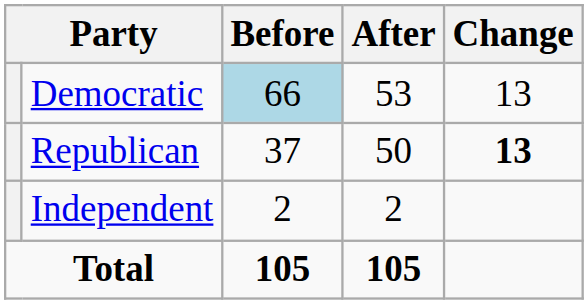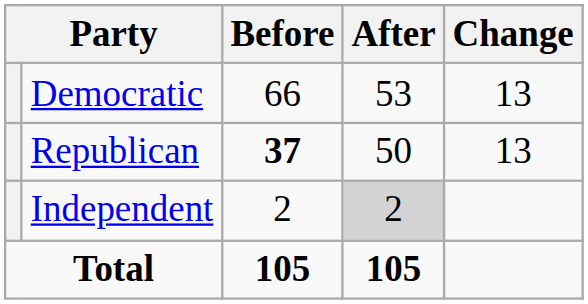(282, 92) lightblue background -> (282, 92) no background
(282, 151) normal -> (282, 151) bold
(513, 151) bold -> (513, 151) normal
(393, 209) no background -> (393, 209) lightgrey background
